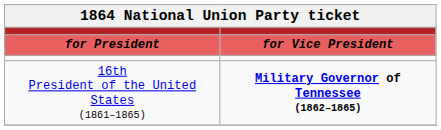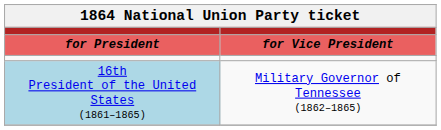(112, 92) no background -> (112, 92) lightblue background
(328, 93) bold -> (328, 92) normal
